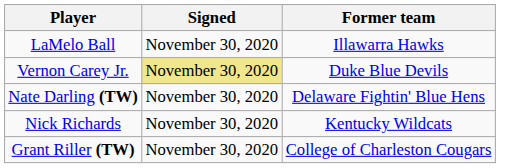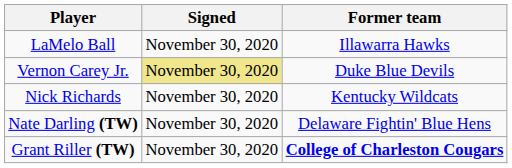rows swapped: (73, 96) <-> (73, 123)
(389, 149) normal -> (395, 149) bold
